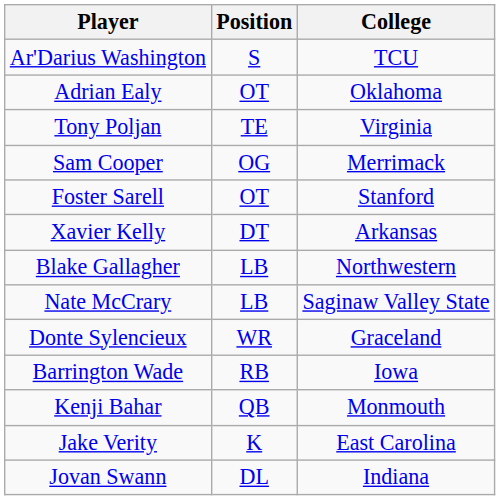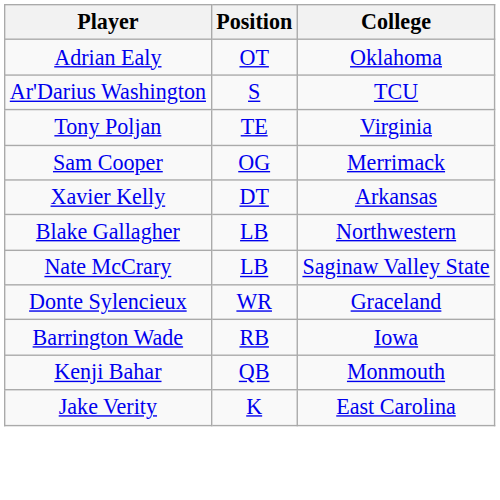rows swapped: (108, 57) <-> (108, 92)
- row: (108, 197)
- row: (108, 477)
